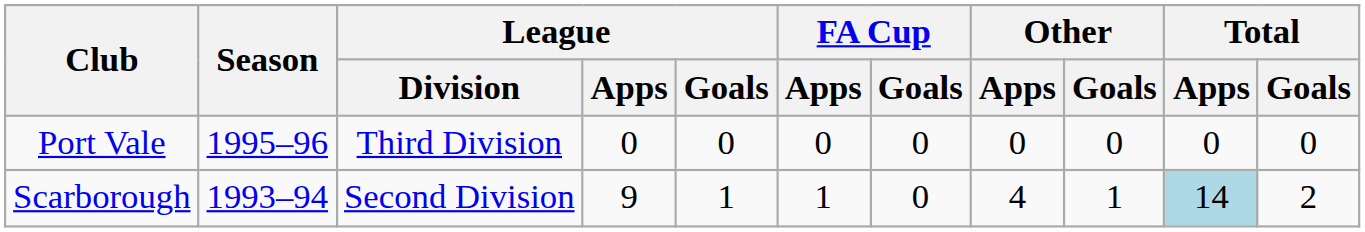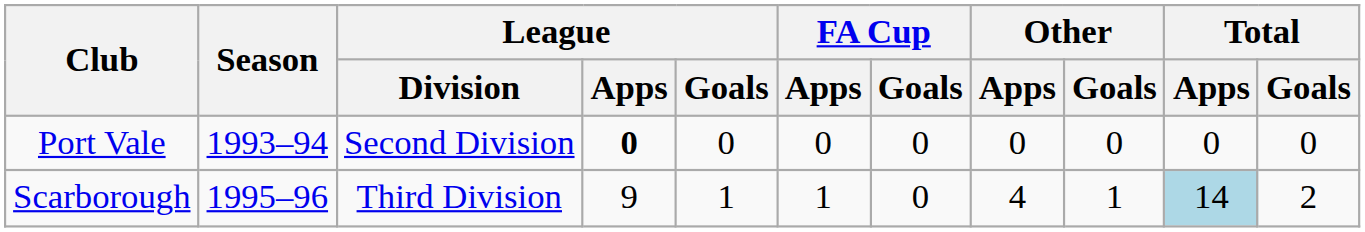(267, 142) 1995–96 -> (267, 142) 1993–94
(459, 142) Third Division -> (459, 142) Second Division
(629, 142) normal -> (629, 142) bold
(267, 197) 1993–94 -> (267, 197) 1995–96
(459, 197) Second Division -> (459, 197) Third Division
